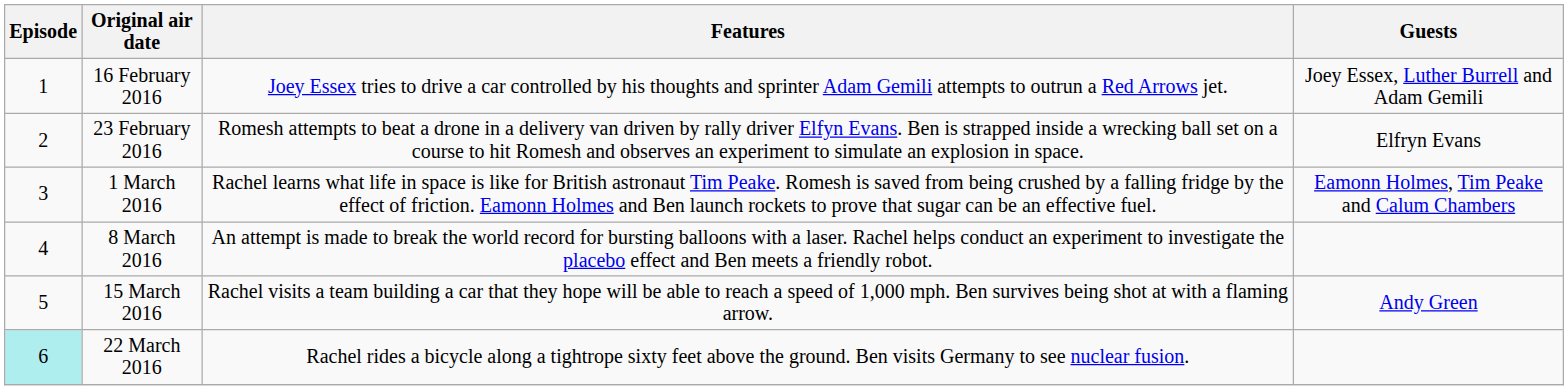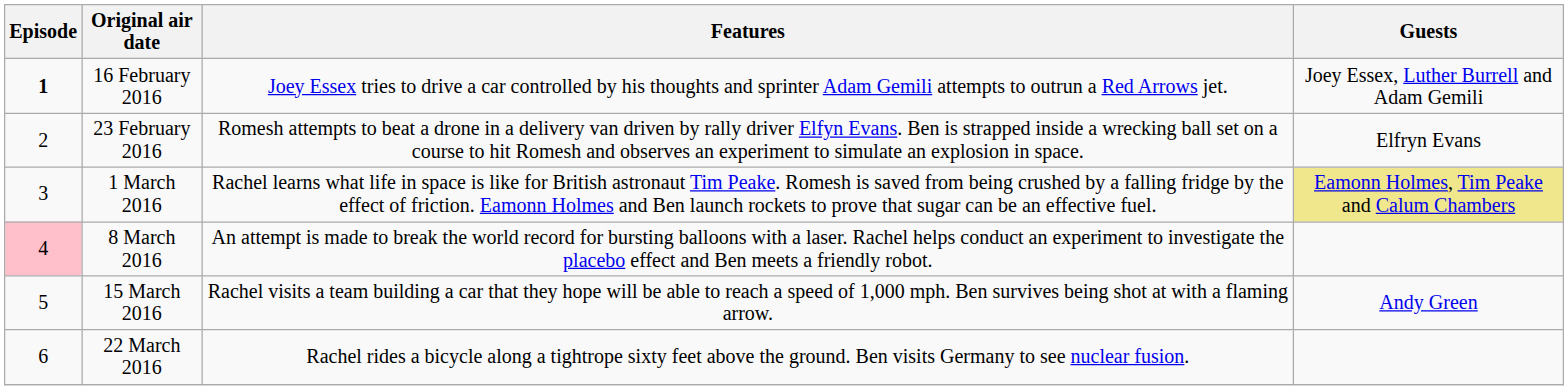(43, 85) normal -> (43, 85) bold
(1429, 194) no background -> (1429, 194) khaki background
(43, 248) no background -> (43, 248) pink background
(43, 356) paleturquoise background -> (43, 356) no background
